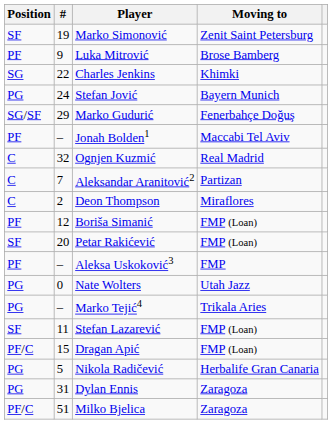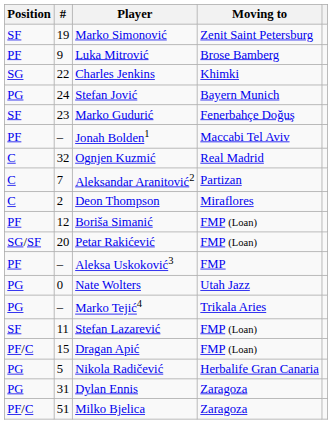(24, 114) SG/SF -> (14, 114) SF
(63, 114) 29 -> (63, 114) 23
(14, 241) SF -> (24, 241) SG/SF
